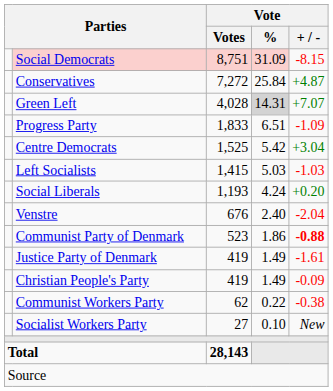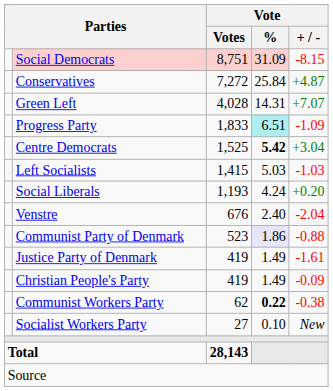(270, 103) lightgrey background -> (270, 103) no background
(274, 125) no background -> (274, 125) paleturquoise background
(274, 147) normal -> (274, 147) bold
(274, 236) no background -> (274, 236) lavender background
(310, 236) bold -> (310, 236) normal
(274, 302) normal -> (274, 302) bold
